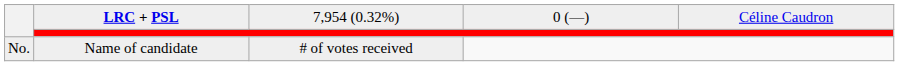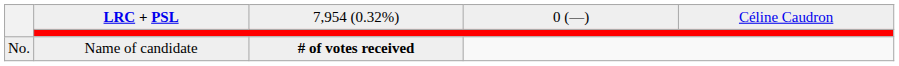(356, 48) normal -> (356, 48) bold
